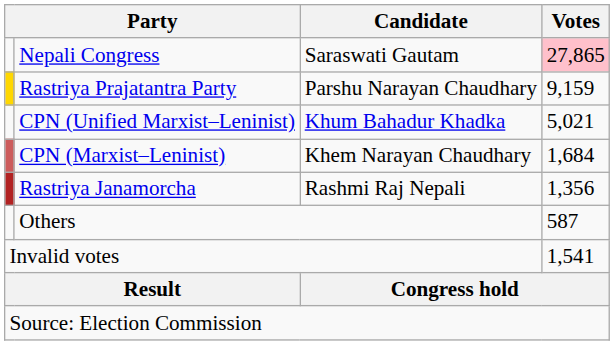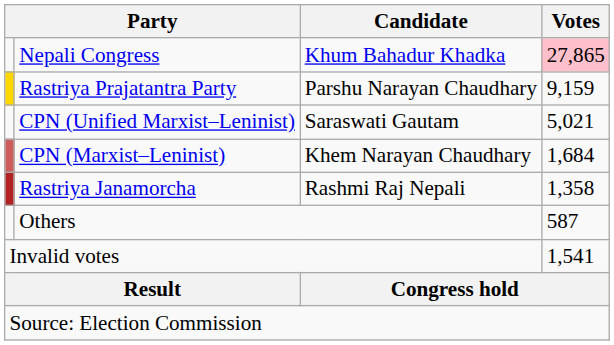(382, 54) Saraswati Gautam -> (405, 54) Khum Bahadur Khadka
(405, 121) Khum Bahadur Khadka -> (382, 121) Saraswati Gautam
(570, 188) 1,356 -> (570, 188) 1,358
